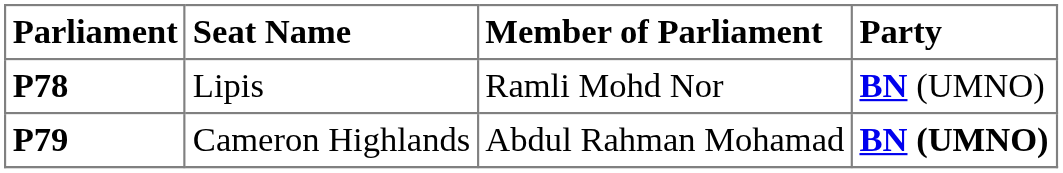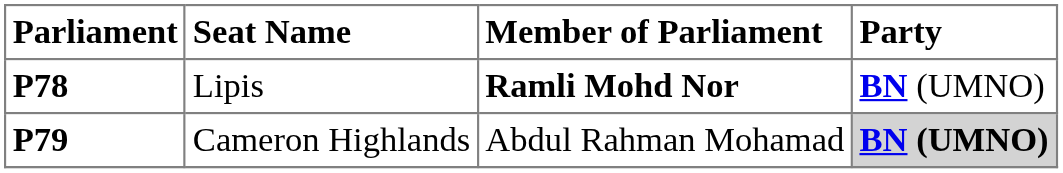(604, 85) normal -> (612, 85) bold
(954, 139) no background -> (954, 139) lightgrey background
